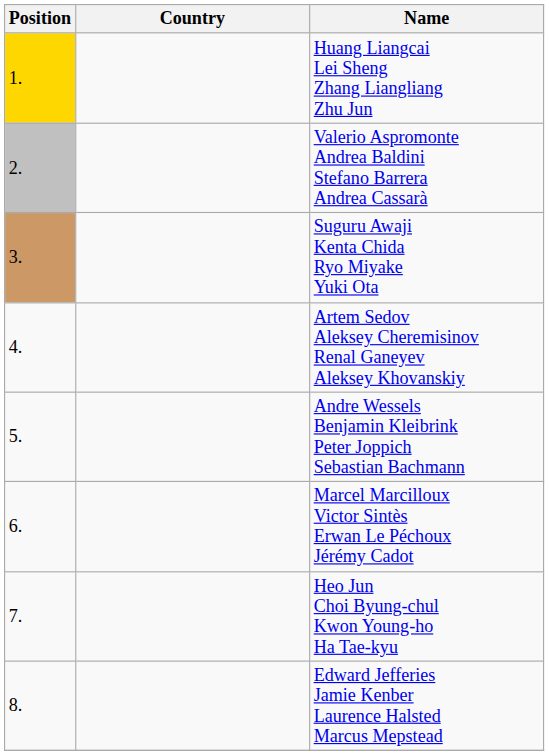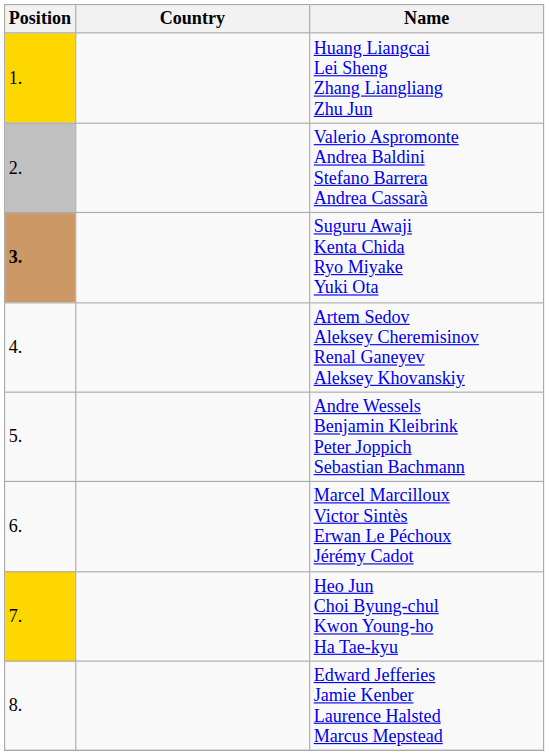(16, 257) normal -> (16, 257) bold
(16, 616) no background -> (16, 616) gold background
